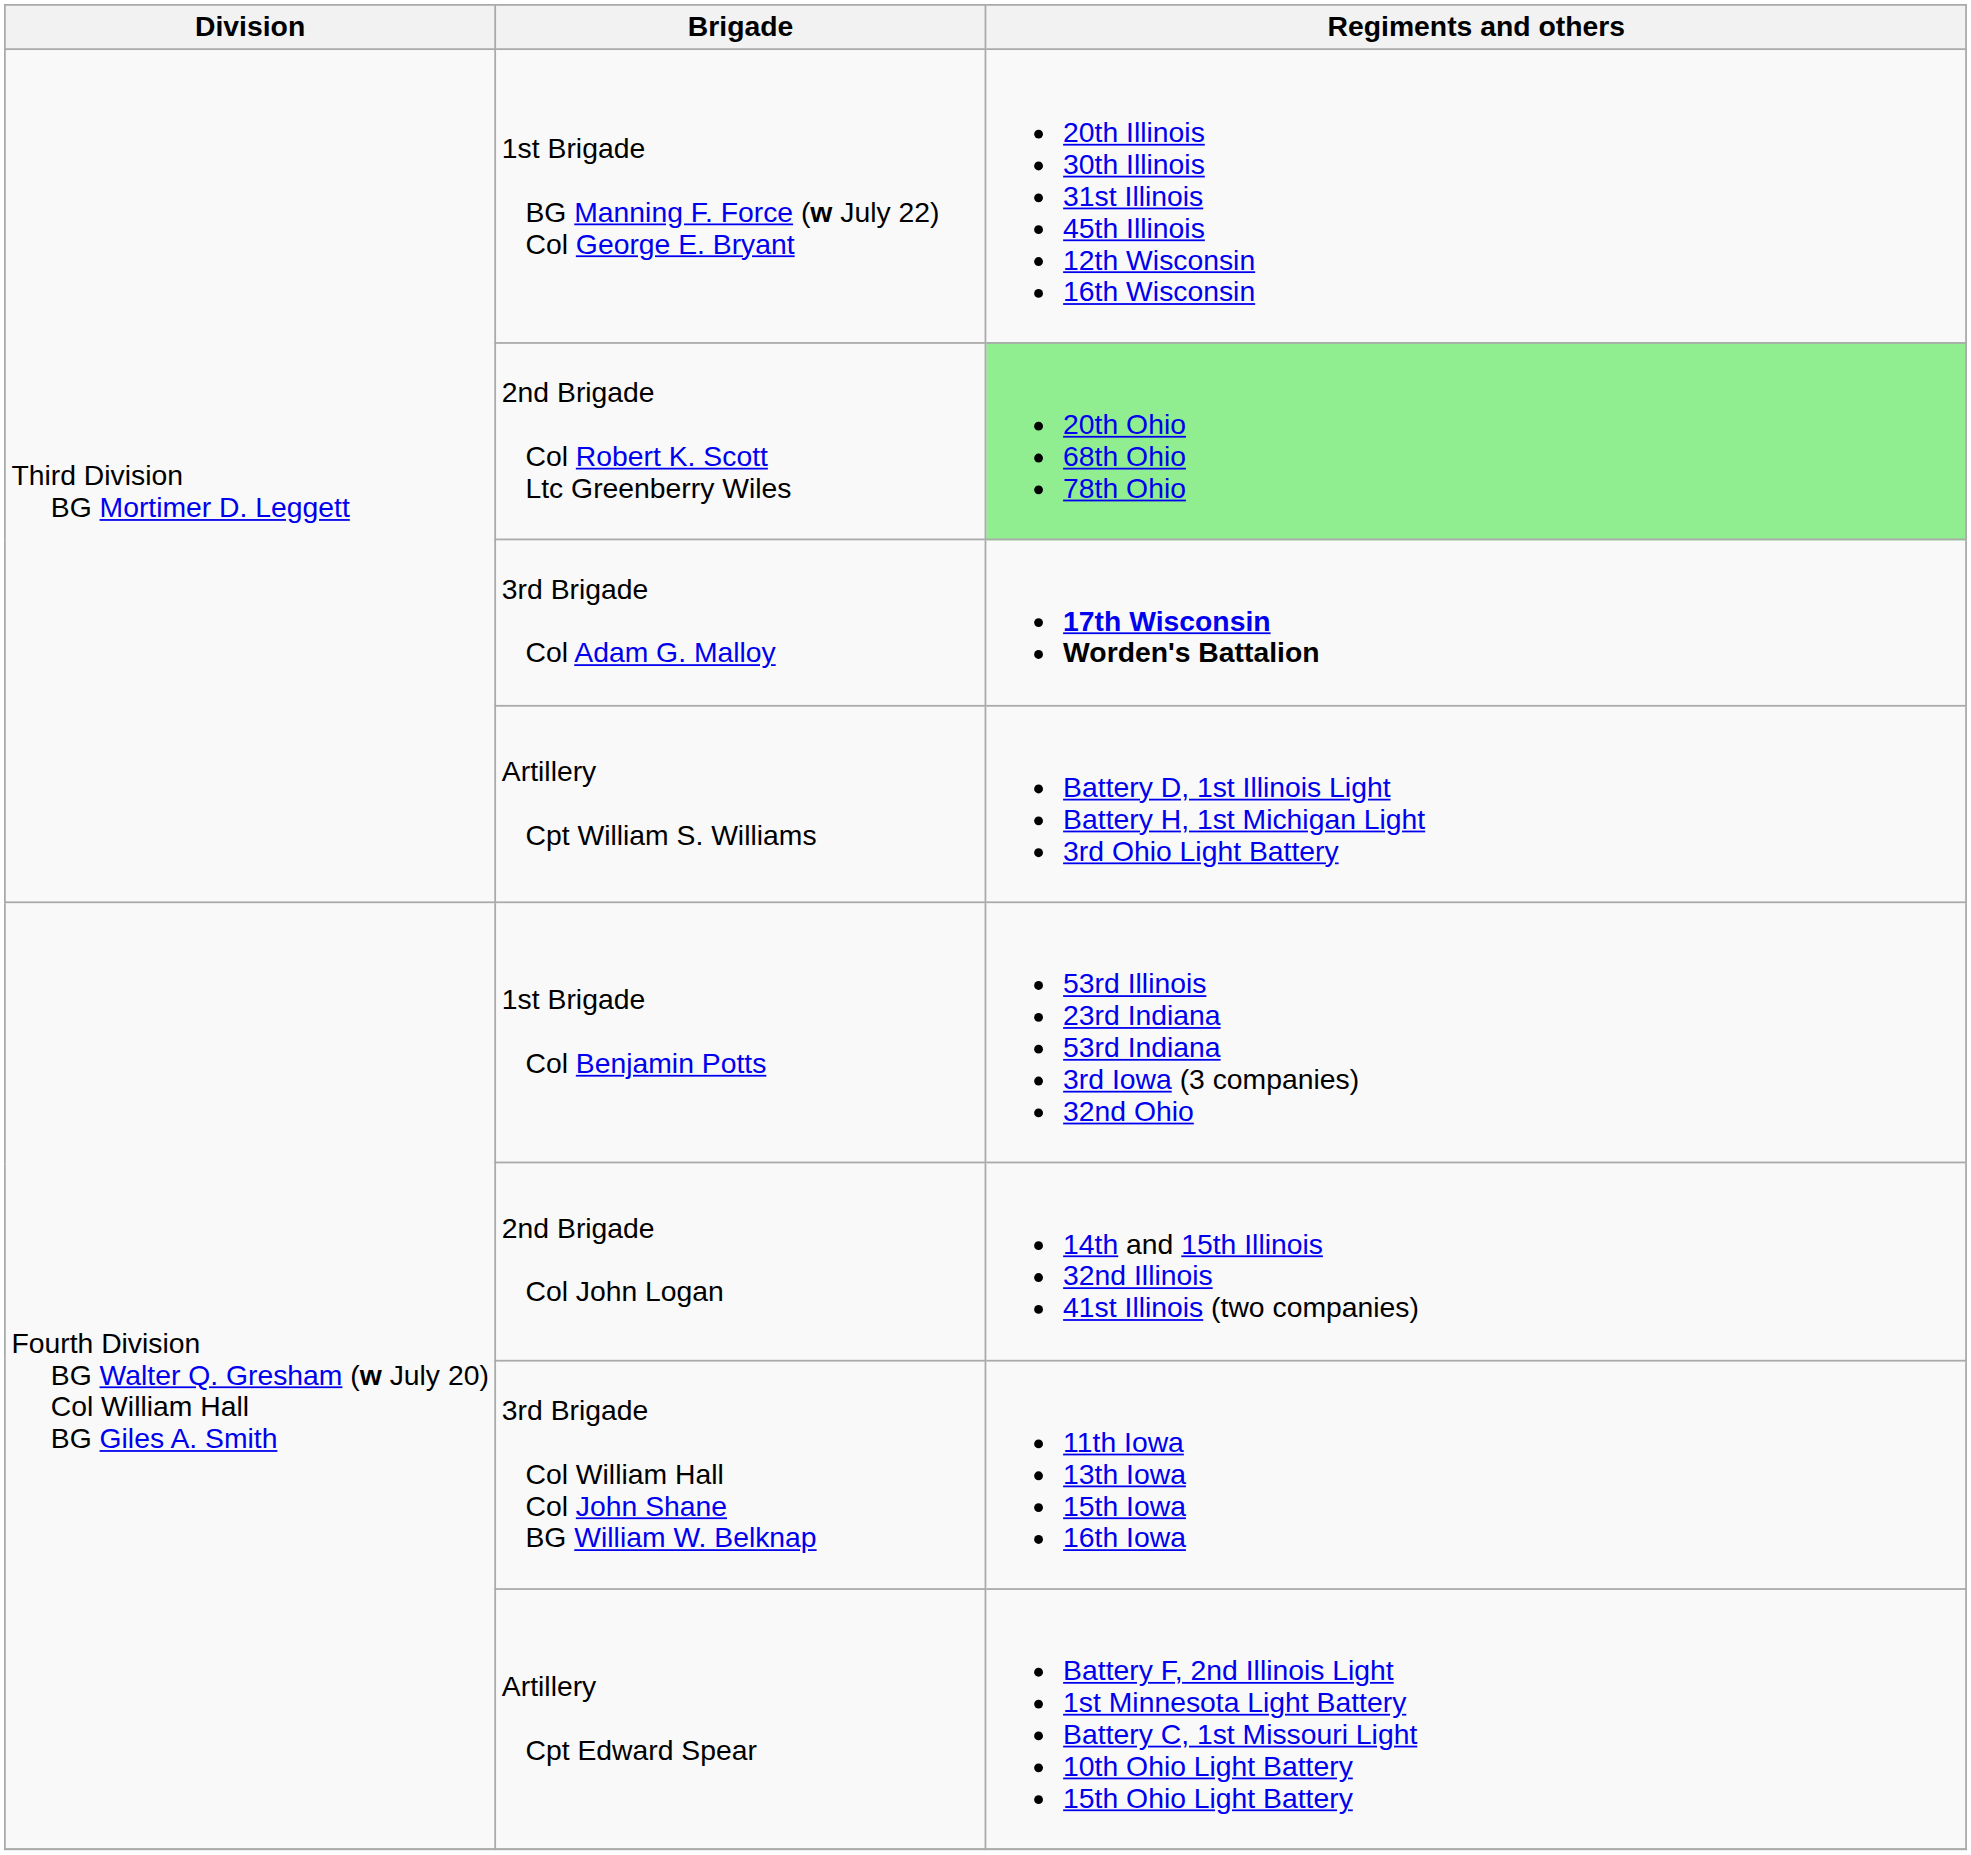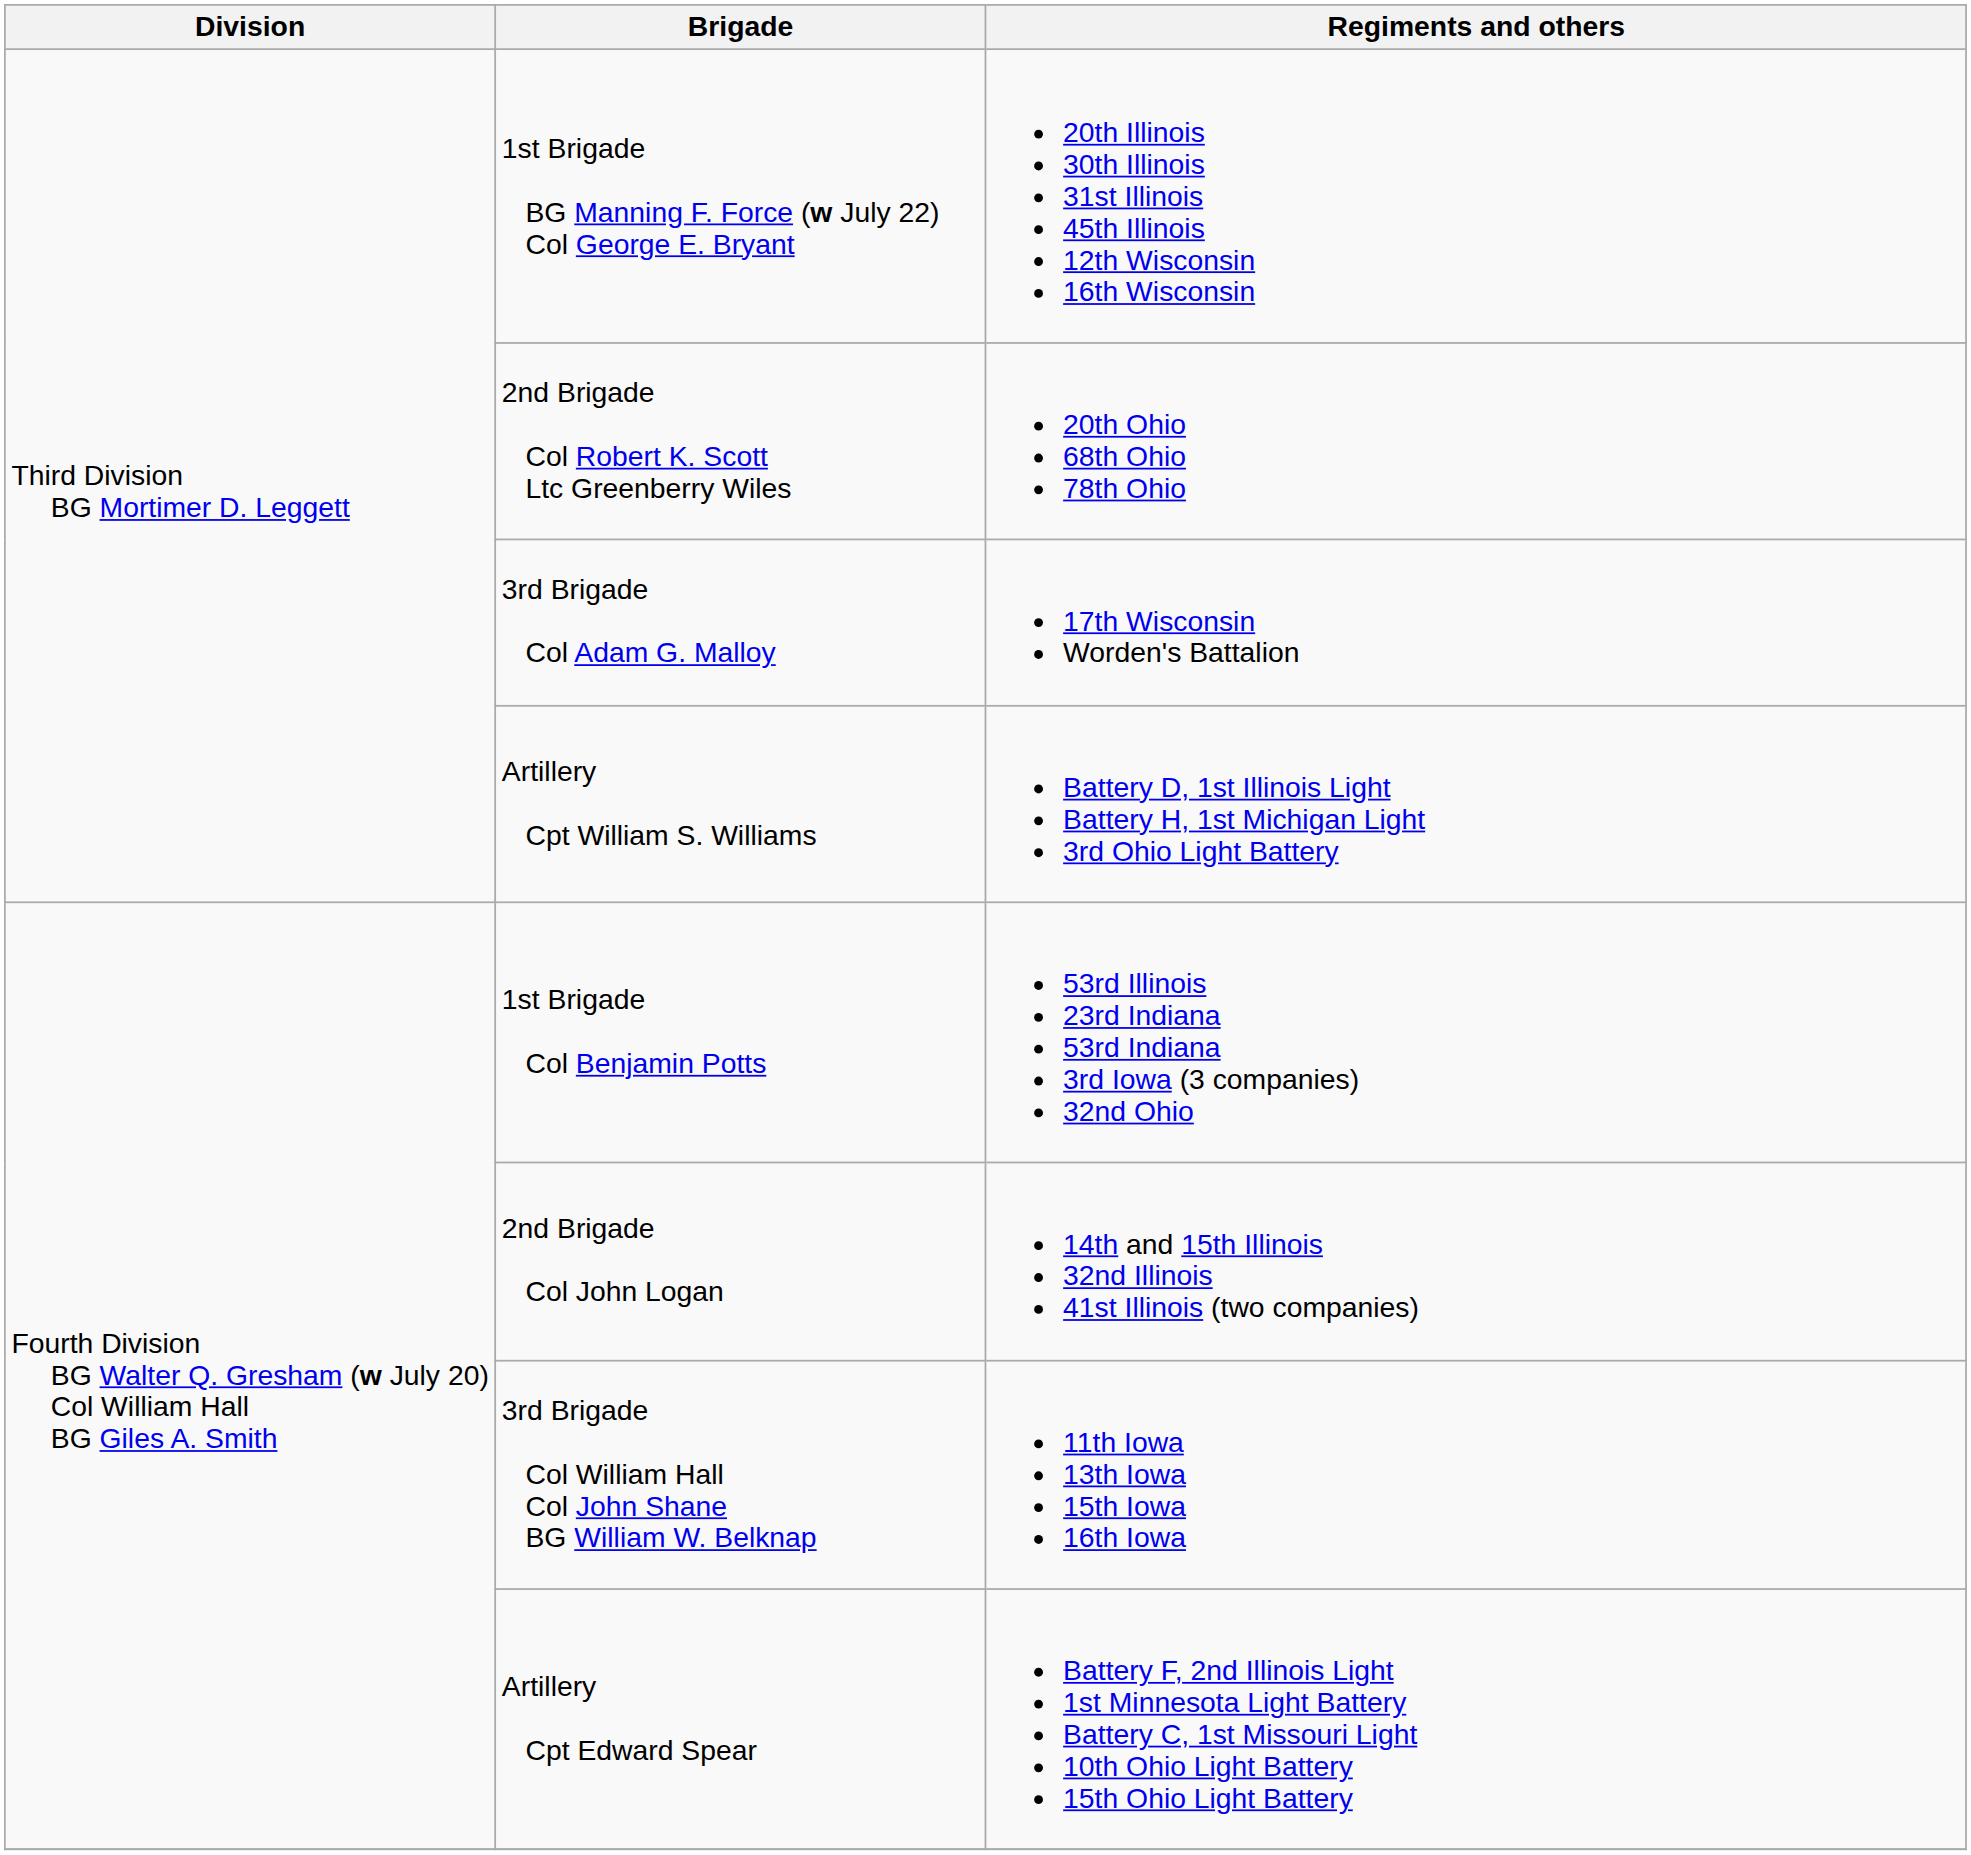(1476, 457) lightgreen background -> (1476, 457) no background
(1476, 638) bold -> (1476, 638) normal
